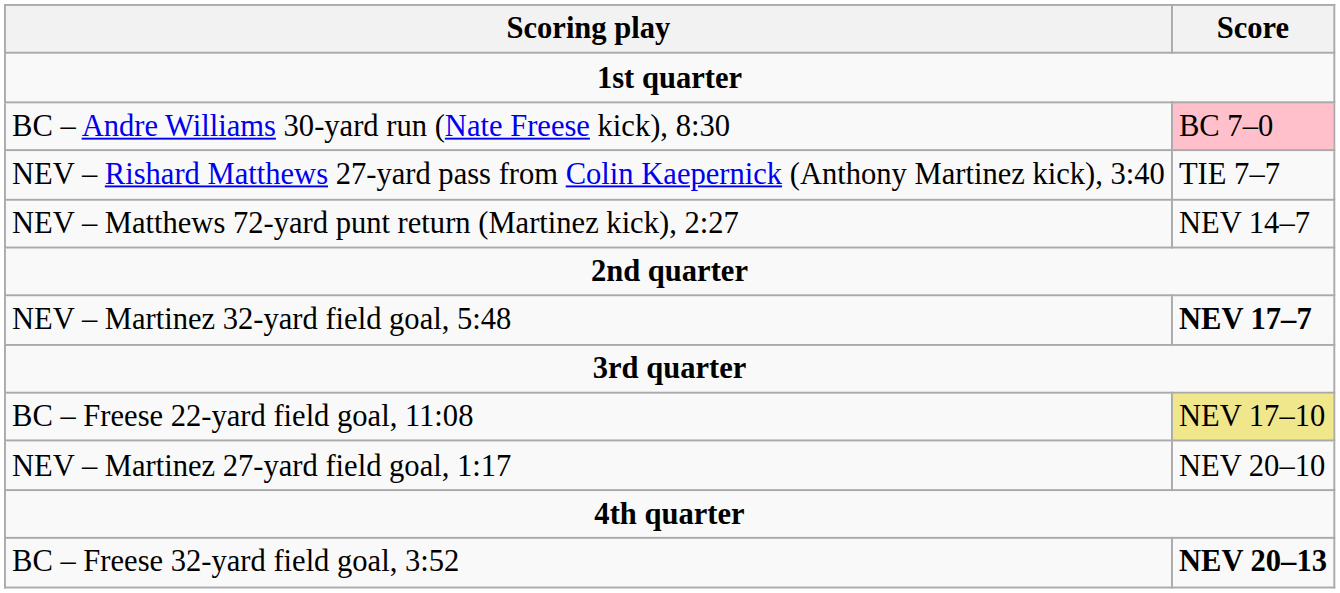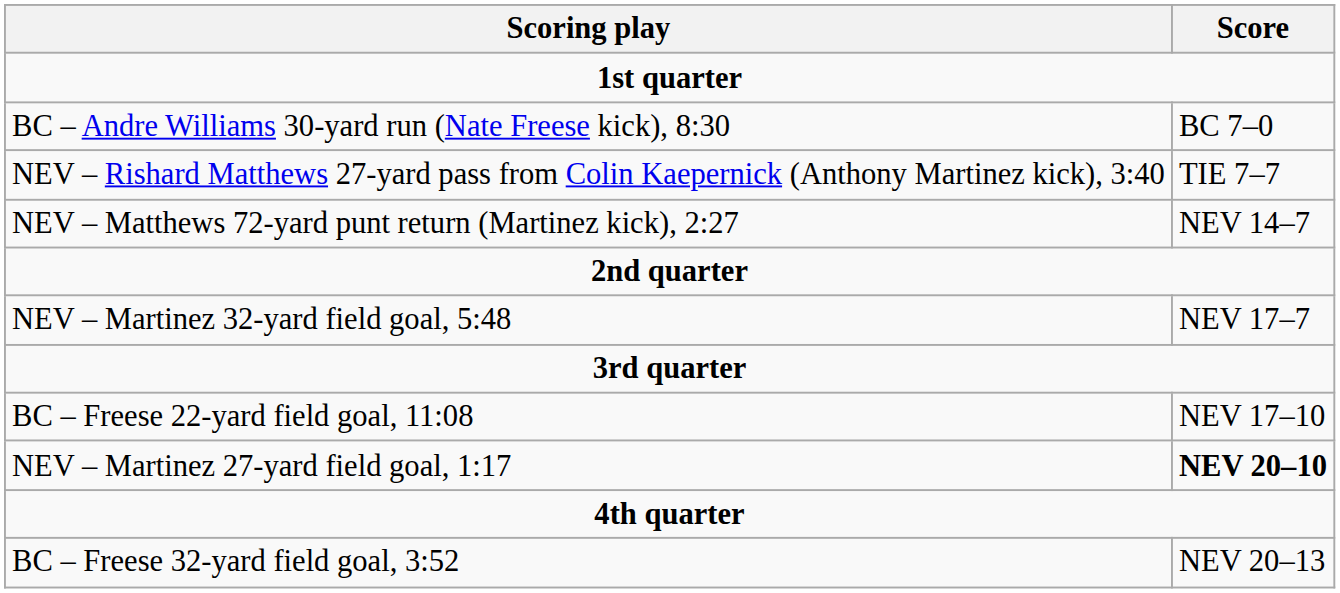(1226, 125) pink background -> (1226, 125) no background
(1245, 319) bold -> (1244, 319) normal
(1252, 416) khaki background -> (1252, 416) no background
(1252, 464) normal -> (1253, 464) bold
(1253, 561) bold -> (1252, 561) normal
